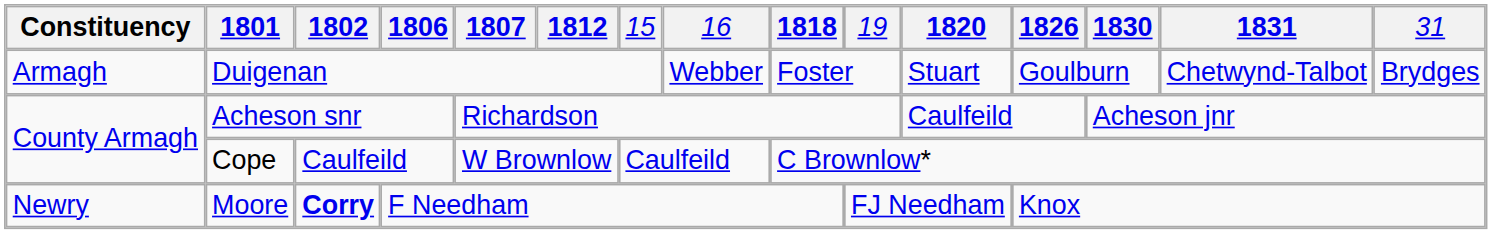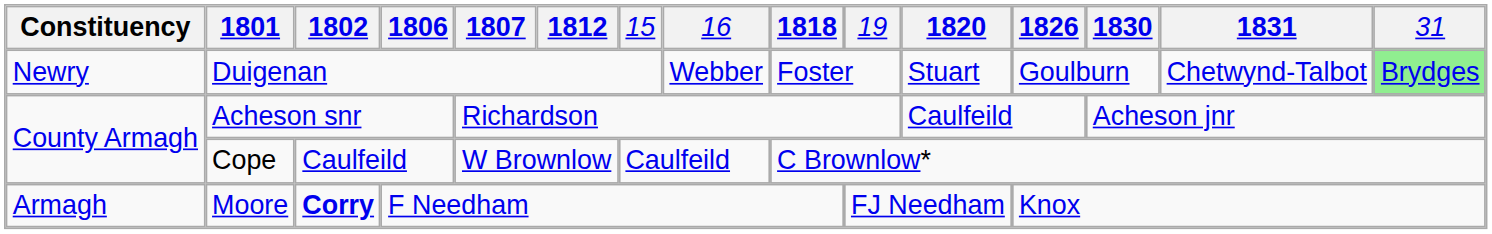(60, 71) Armagh -> (51, 71) Newry
(1430, 71) no background -> (1430, 71) lightgreen background
(51, 204) Newry -> (60, 204) Armagh
